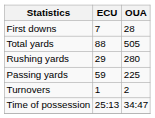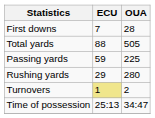rows swapped: (38, 59) <-> (37, 74)
(97, 90) no background -> (97, 90) khaki background
